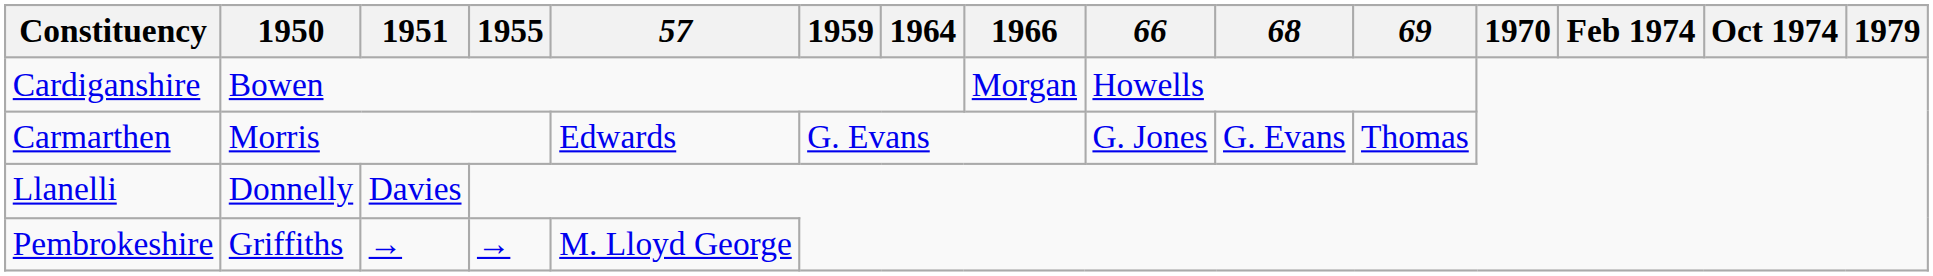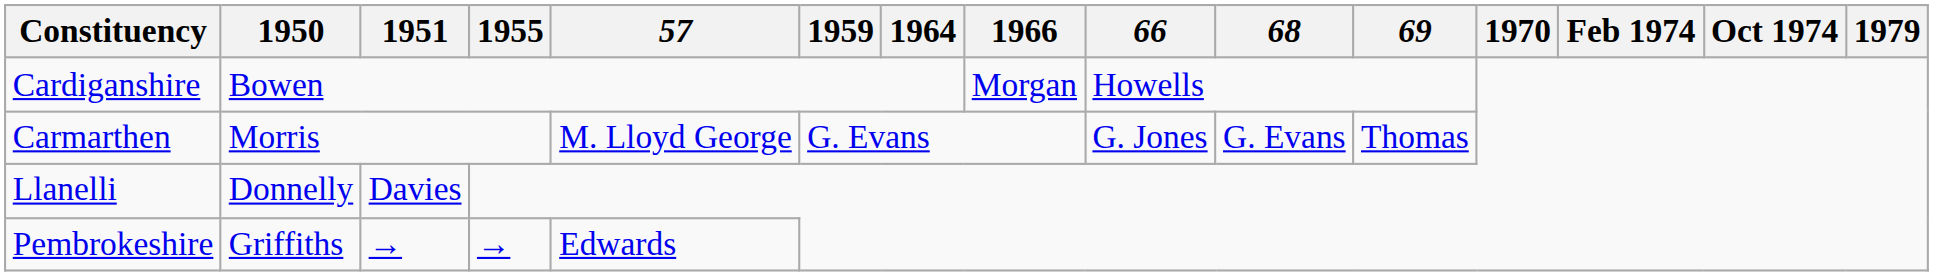(618, 137) Edwards -> (675, 137) M. Lloyd George
(675, 243) M. Lloyd George -> (618, 243) Edwards
